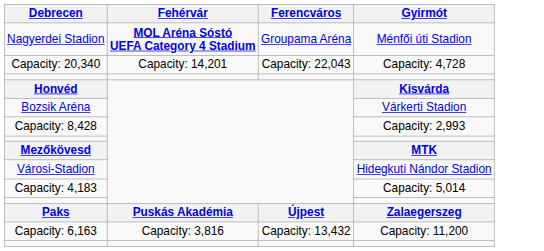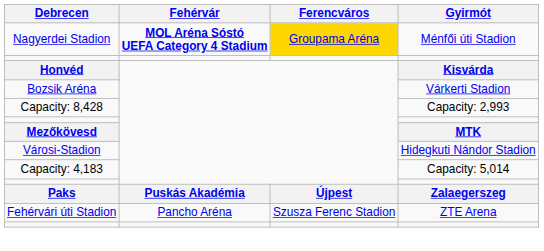(306, 39) no background -> (334, 39) gold background
- row: (56, 64)
+ row: (62, 212)
- row: (56, 231)
